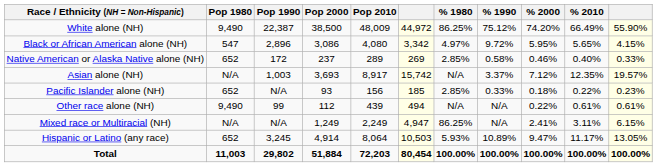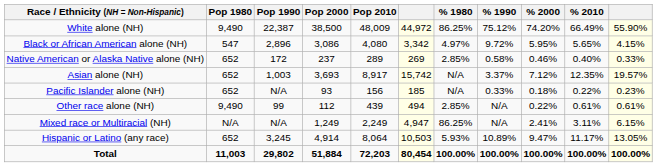(230, 75) N/A -> (230, 75) 652
(456, 91) 2.85% -> (456, 91) N/A
(456, 106) N/A -> (456, 106) 2.85%
